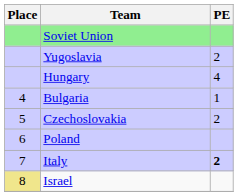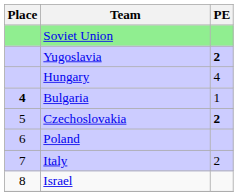(217, 56) normal -> (217, 56) bold
(22, 98) normal -> (22, 98) bold
(217, 118) normal -> (217, 118) bold
(217, 160) bold -> (217, 160) normal
(22, 181) khaki background -> (22, 181) no background
